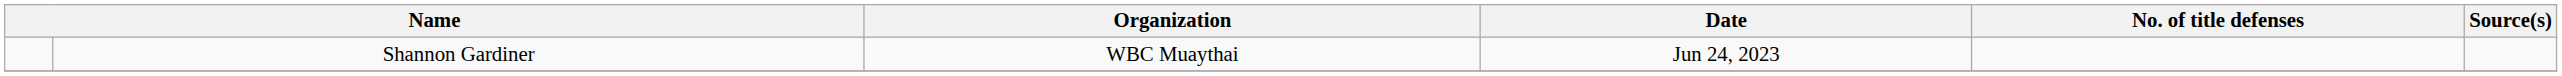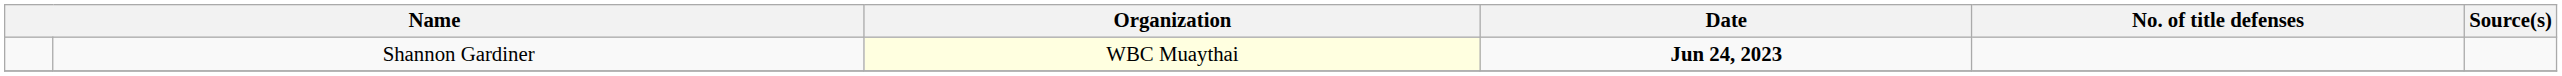(1172, 53) no background -> (1172, 53) lightyellow background
(1726, 53) normal -> (1726, 53) bold
